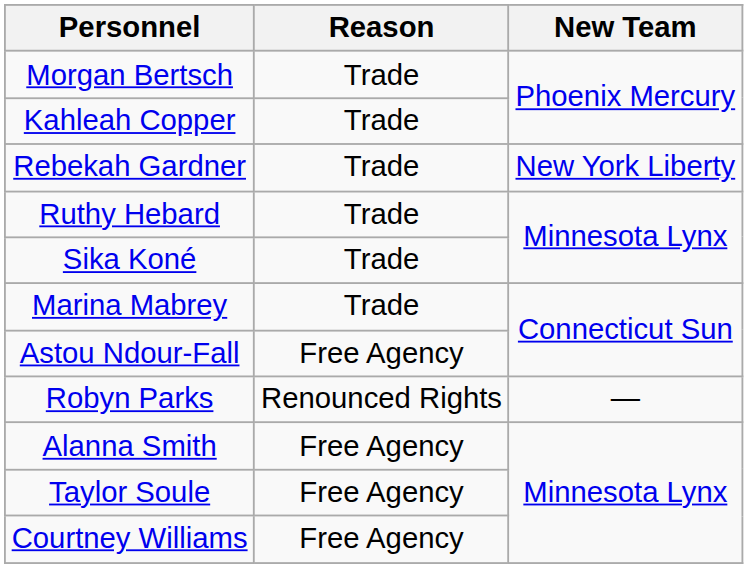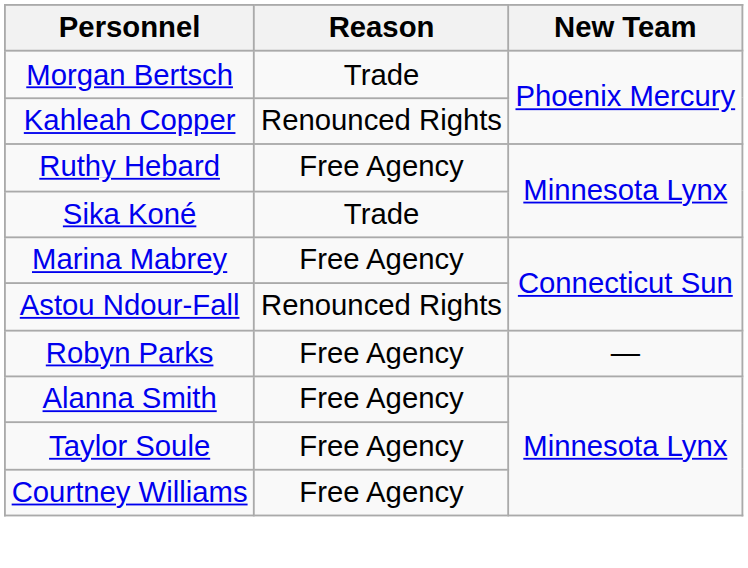(382, 120) Trade -> (382, 120) Renounced Rights
- row: (130, 167)
(382, 213) Trade -> (382, 167) Free Agency
(382, 306) Trade -> (382, 259) Free Agency
(382, 352) Free Agency -> (382, 306) Renounced Rights
(382, 399) Renounced Rights -> (382, 352) Free Agency
